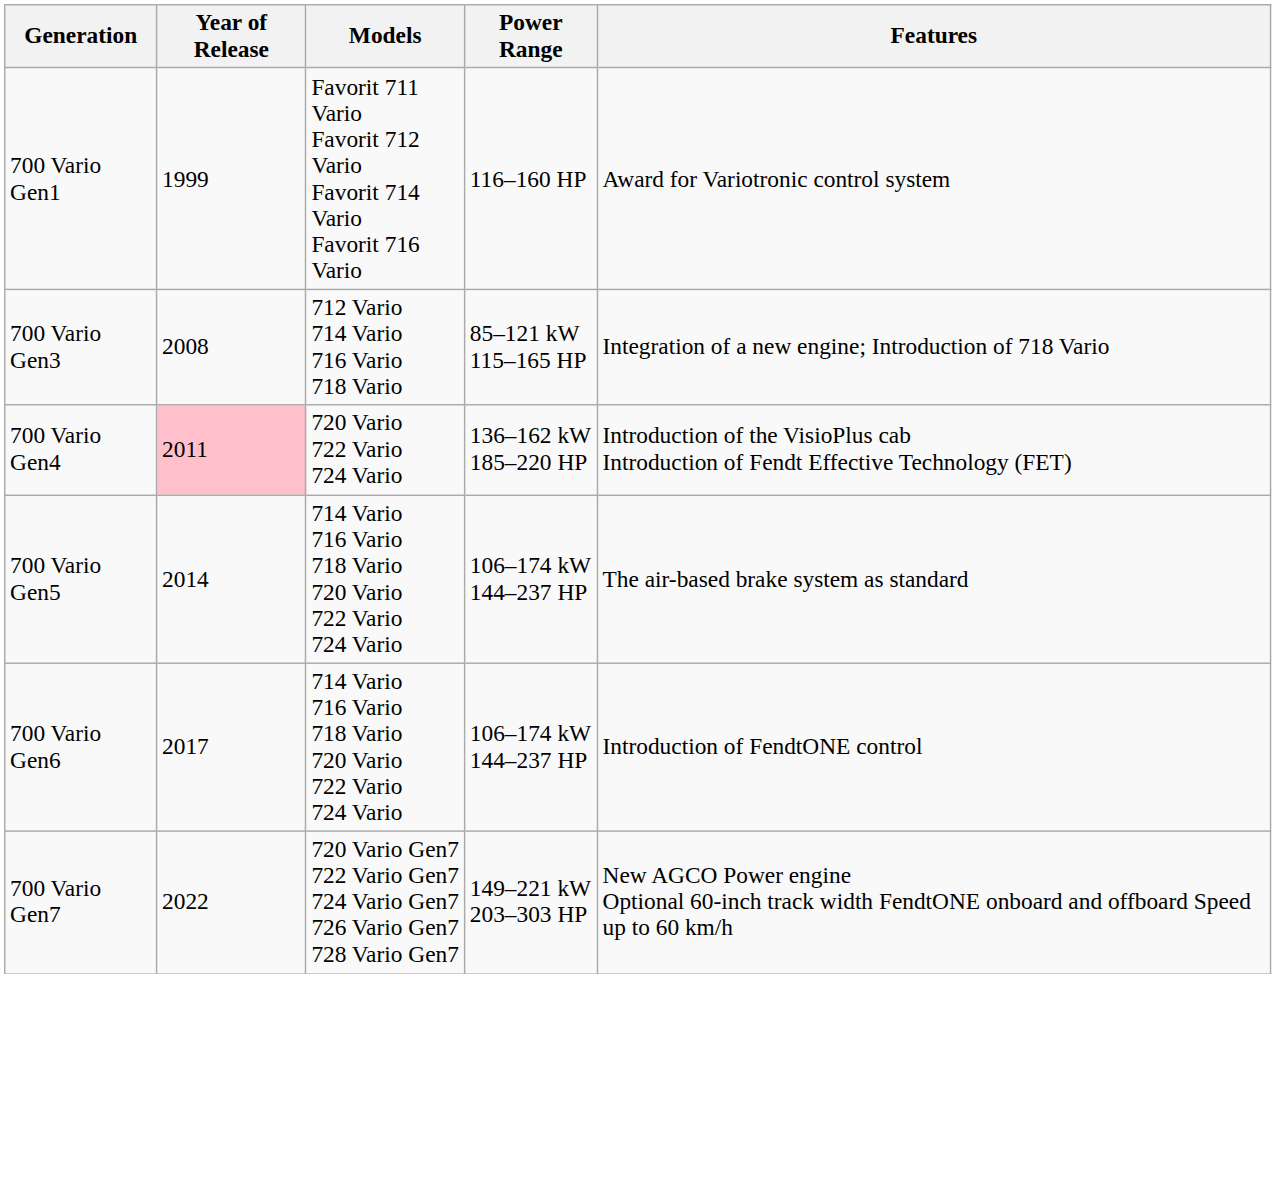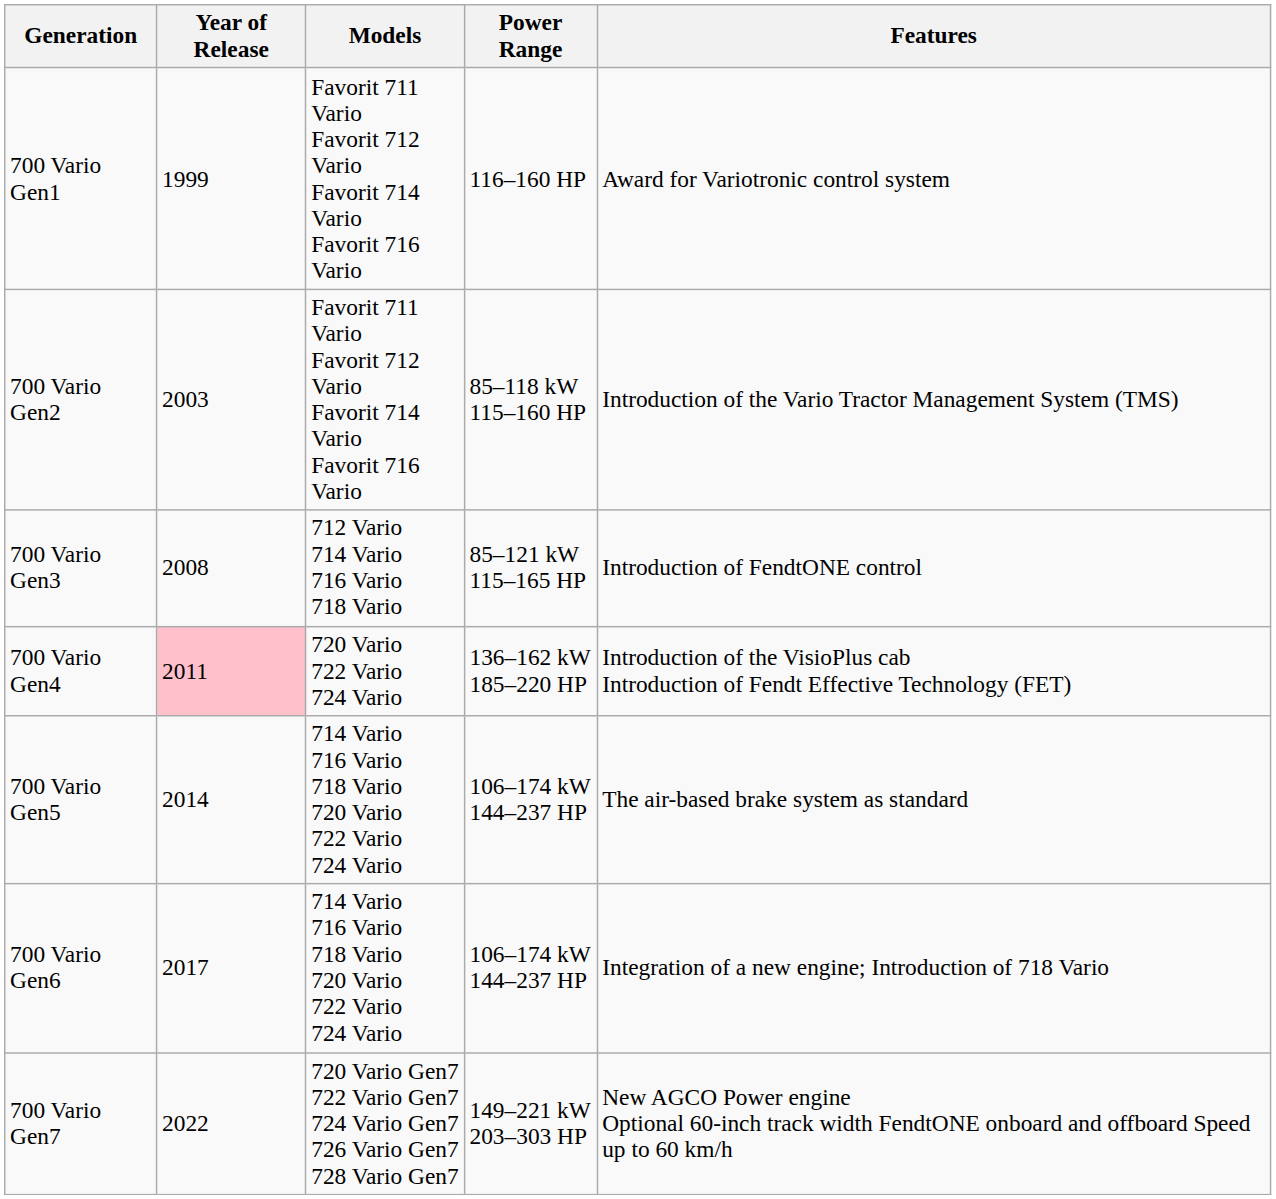+ row: (56, 399)
(856, 346) Integration of a new engine; Introduction of 718 Vario -> (762, 567) Introduction of FendtONE control
(762, 747) Introduction of FendtONE control -> (856, 968) Integration of a new engine; Introduction of 718 Vario
